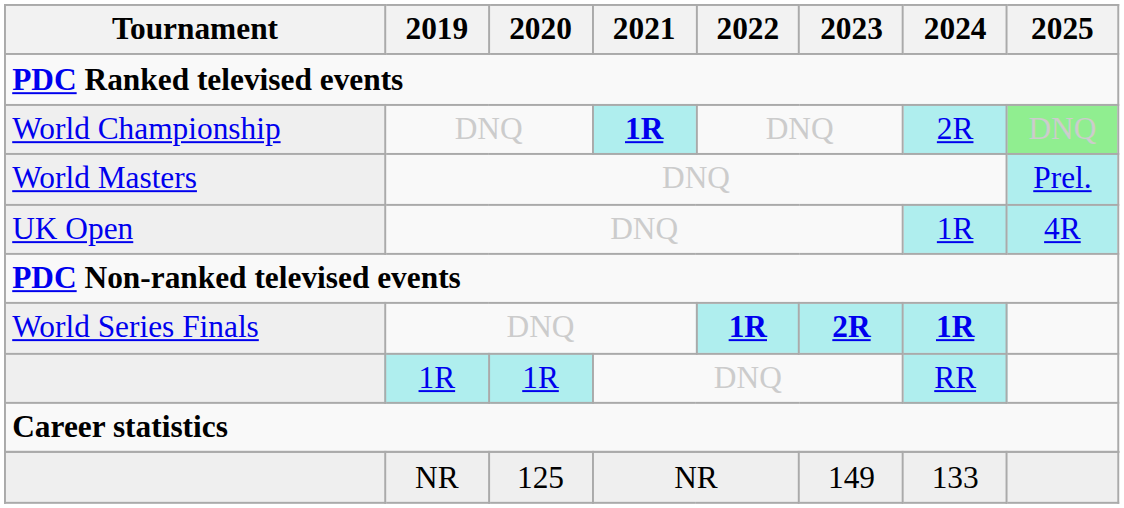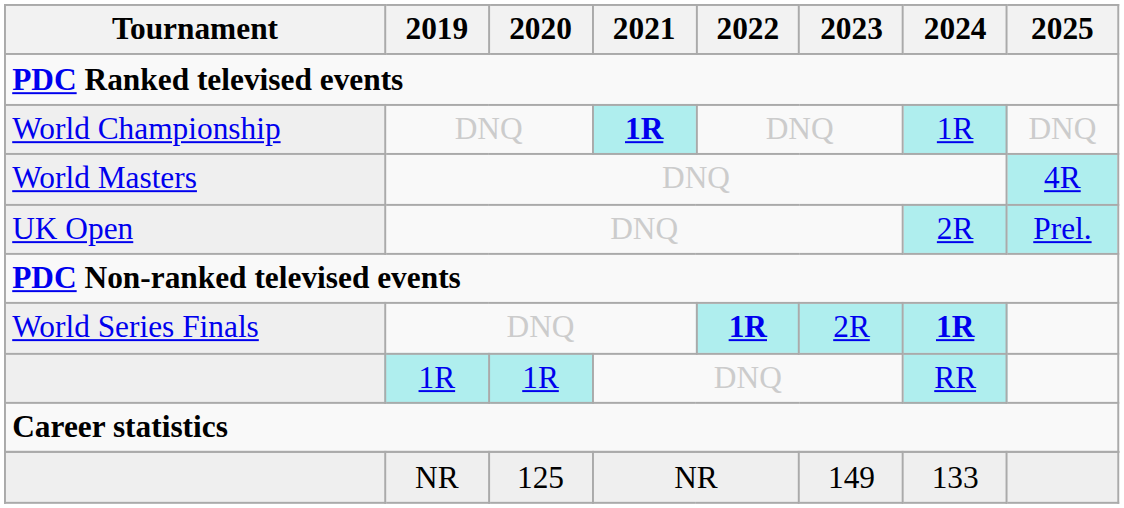(955, 128) 2R -> (955, 128) 1R
(1062, 128) lightgreen background -> (1062, 128) no background
(1062, 178) Prel. -> (1062, 178) 4R
(955, 228) 1R -> (955, 228) 2R
(1062, 228) 4R -> (1062, 228) Prel.
(851, 327) bold -> (852, 327) normal
